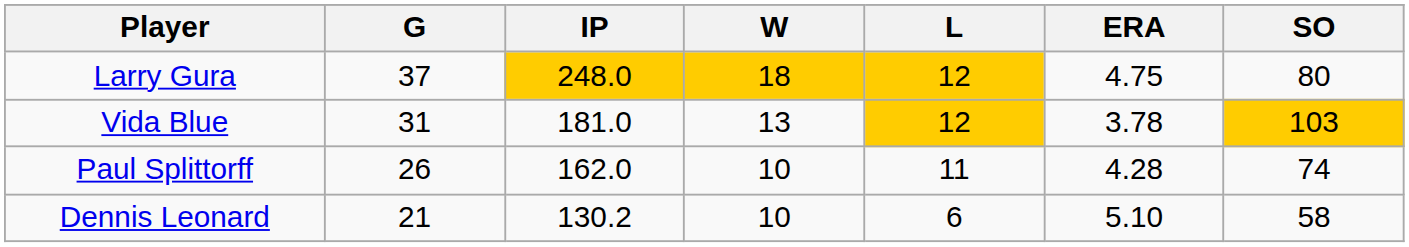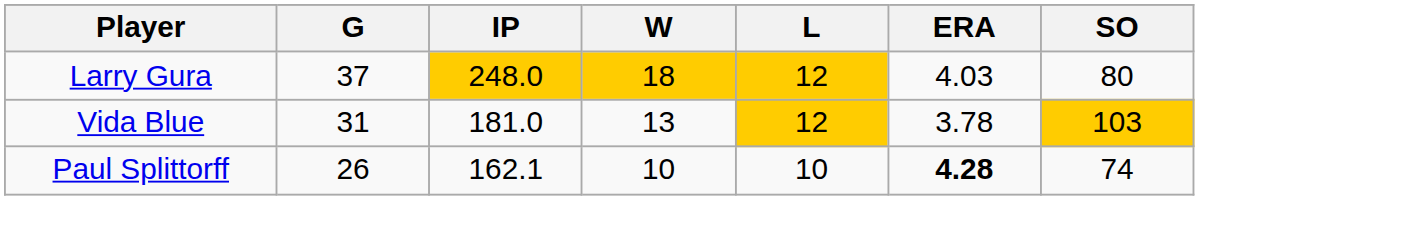(1134, 75) 4.75 -> (964, 75) 4.03
(594, 169) 162.0 -> (506, 169) 162.1
(954, 169) 11 -> (811, 169) 10
(1134, 169) normal -> (964, 169) bold
- row: (165, 216)
